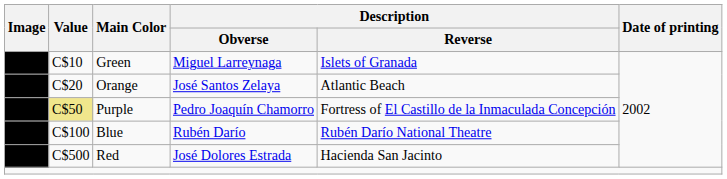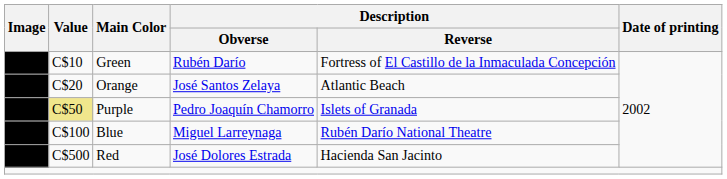(227, 63) Miguel Larreynaga -> (209, 63) Rubén Darío
(369, 63) Islets of Granada -> (468, 63) Fortress of El Castillo de la Inmaculada Concepción
(468, 109) Fortress of El Castillo de la Inmaculada Concepción -> (369, 109) Islets of Granada
(209, 132) Rubén Darío -> (227, 132) Miguel Larreynaga
